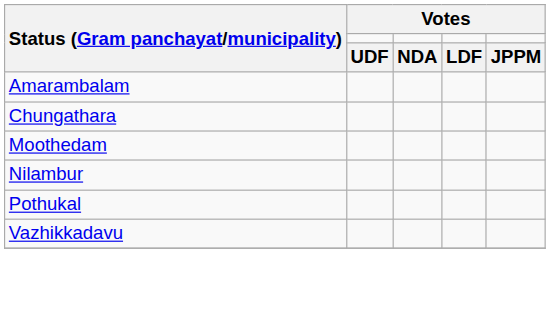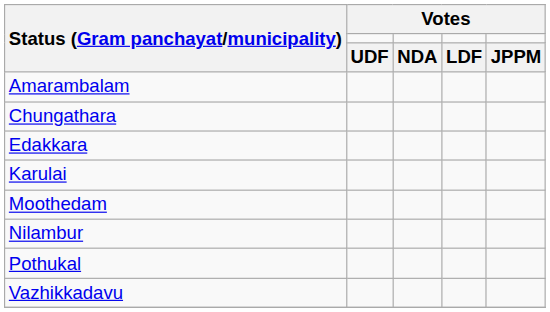+ row: (48, 145)
+ row: (38, 174)
